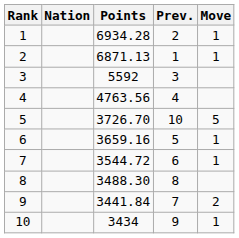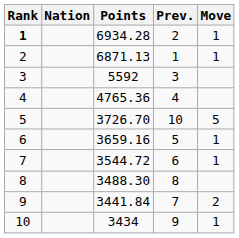(23, 36) normal -> (23, 36) bold
(123, 98) 4763.56 -> (123, 98) 4765.36
